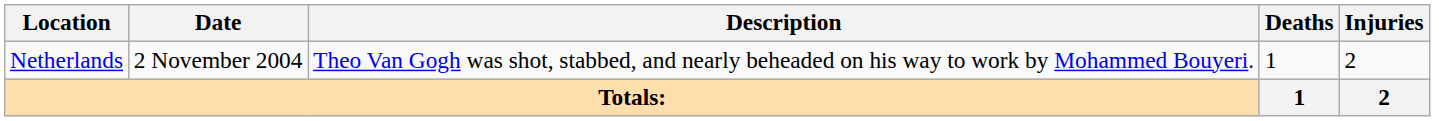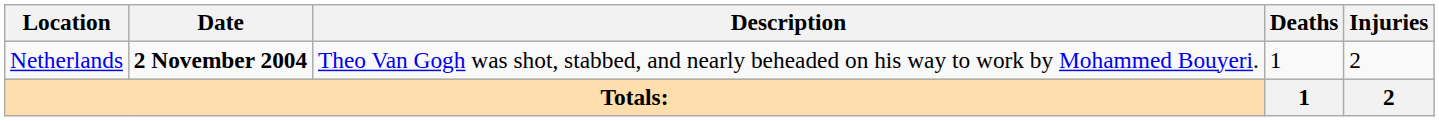(218, 60) normal -> (220, 60) bold
